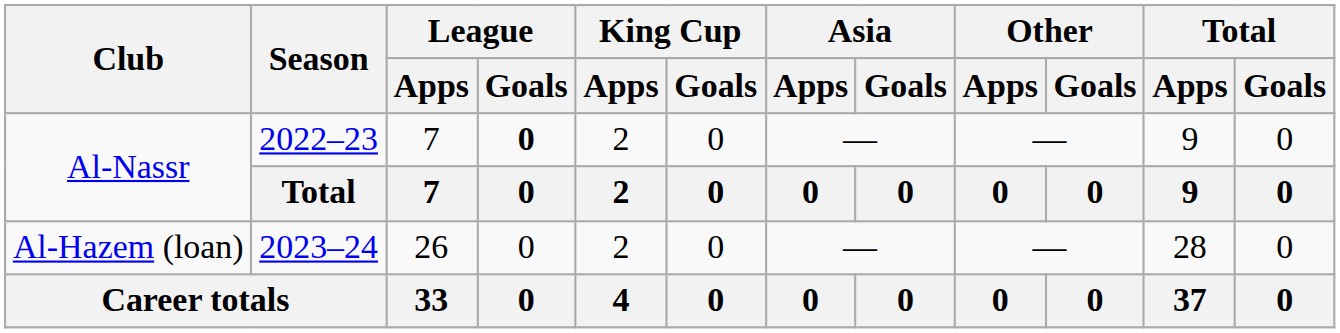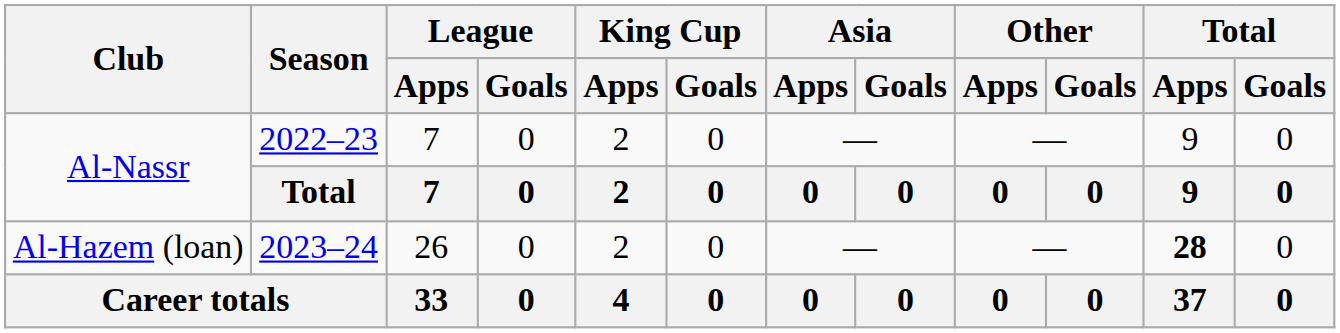(526, 138) bold -> (526, 138) normal
(1190, 246) normal -> (1190, 246) bold
